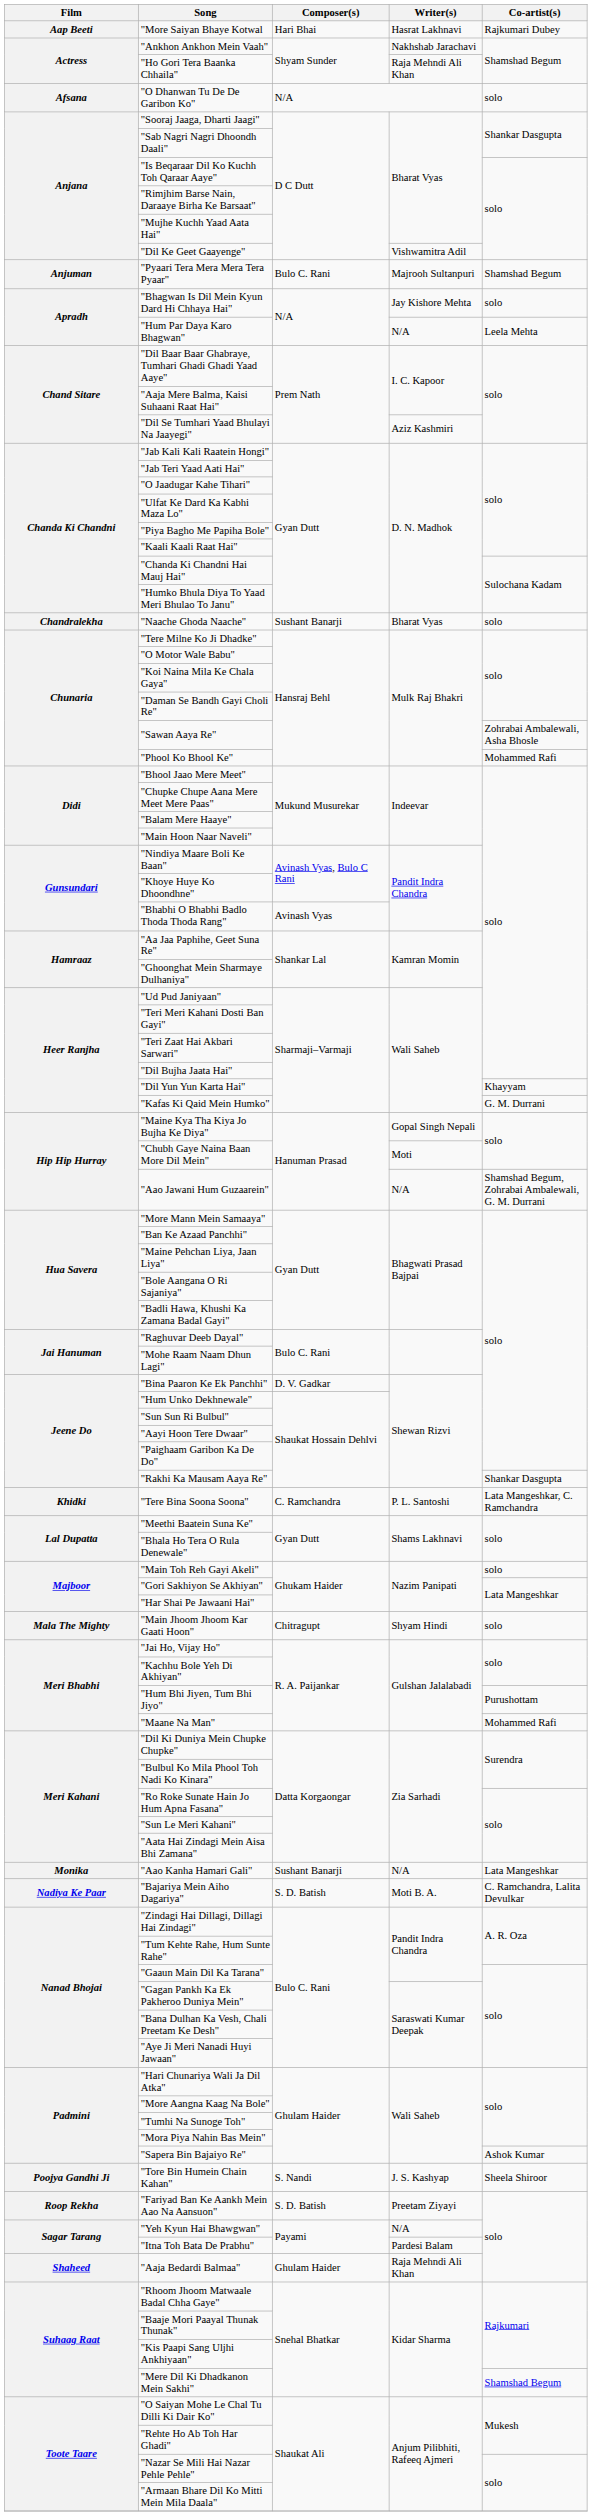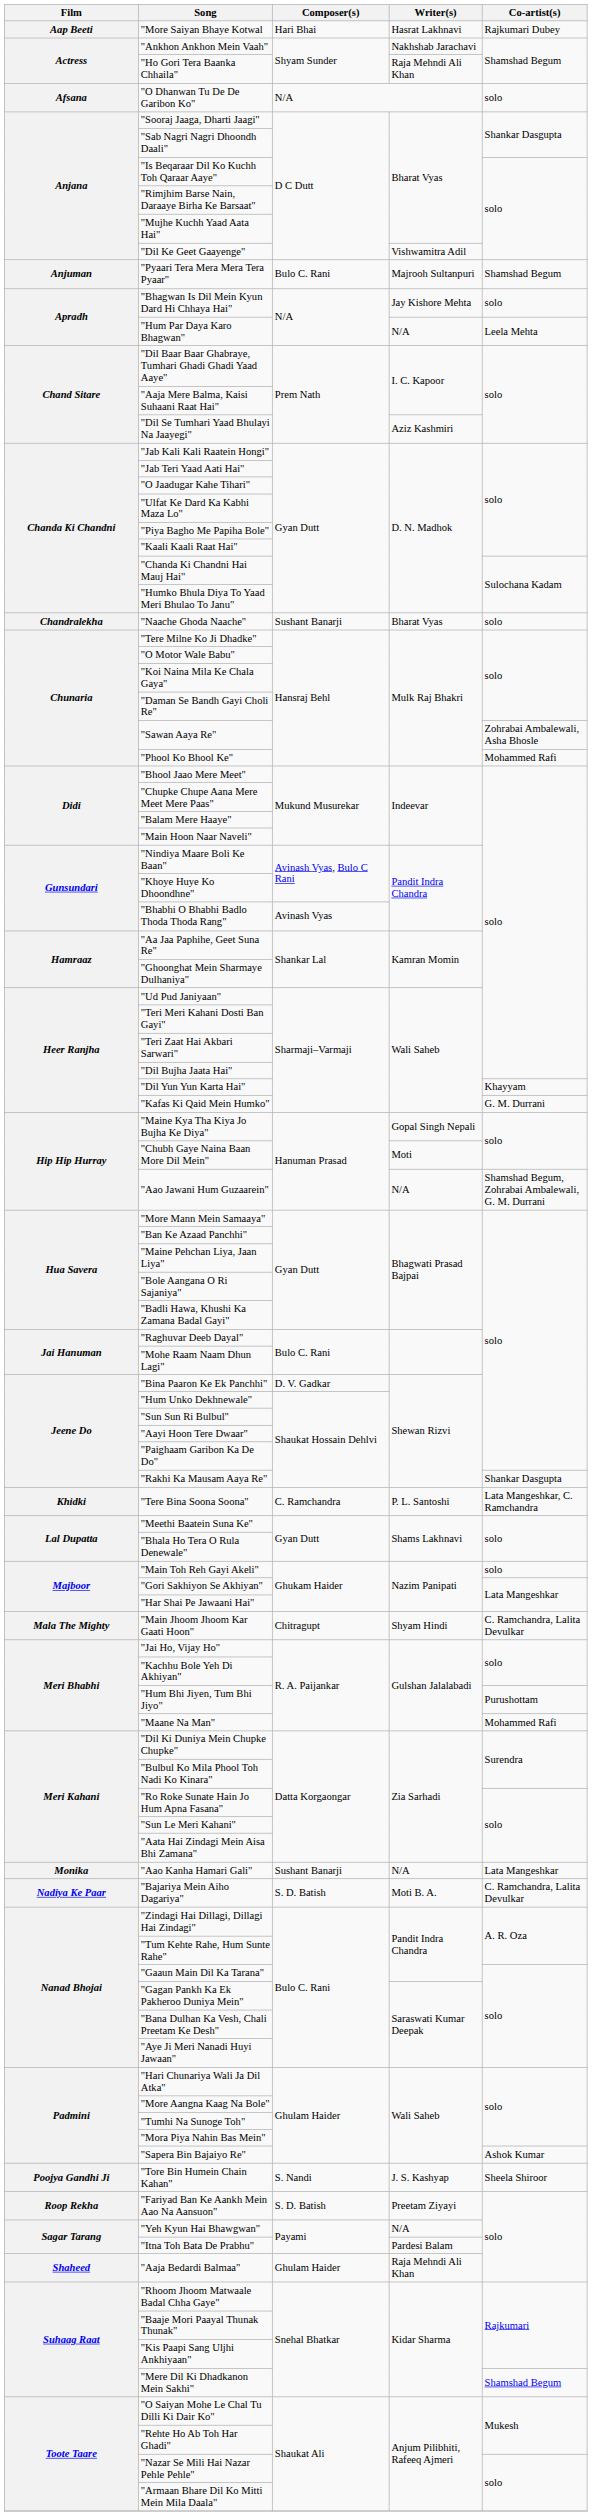(493, 1625) solo -> (532, 1625) C. Ramchandra, Lalita Devulkar
